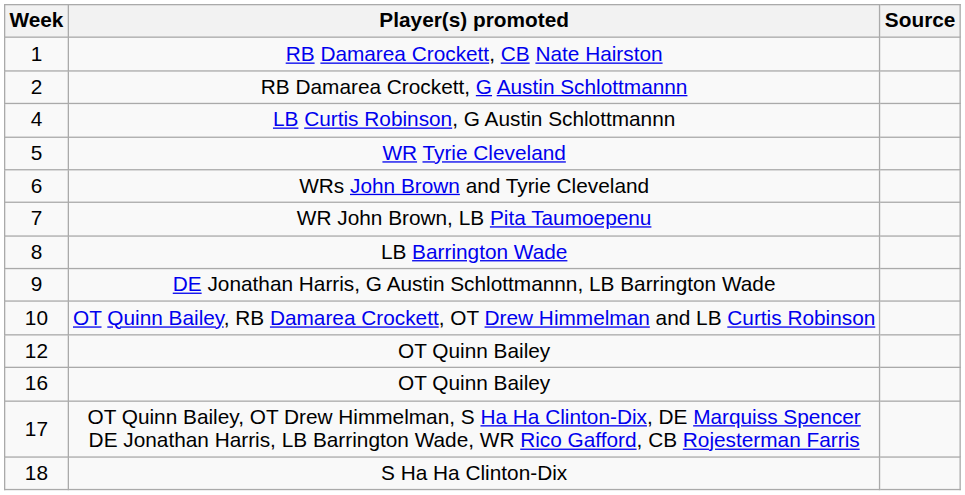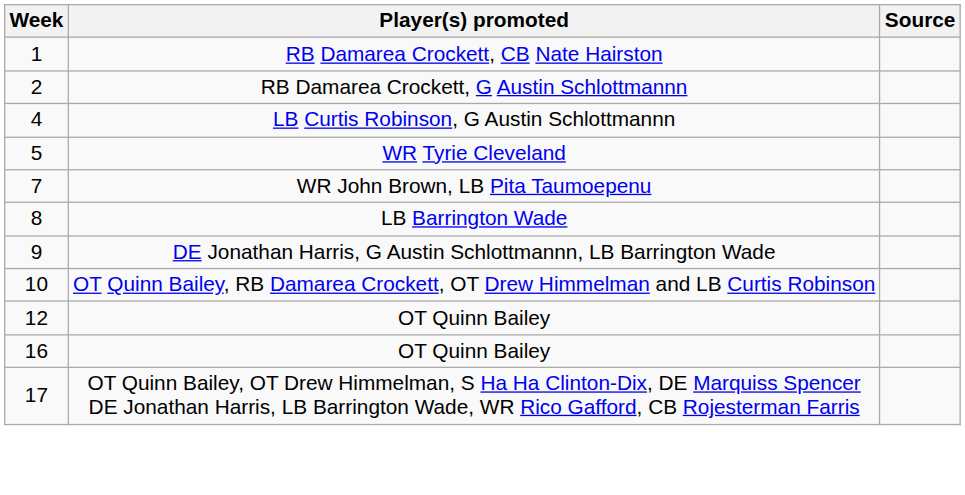- row: (36, 185)
- row: (36, 473)
